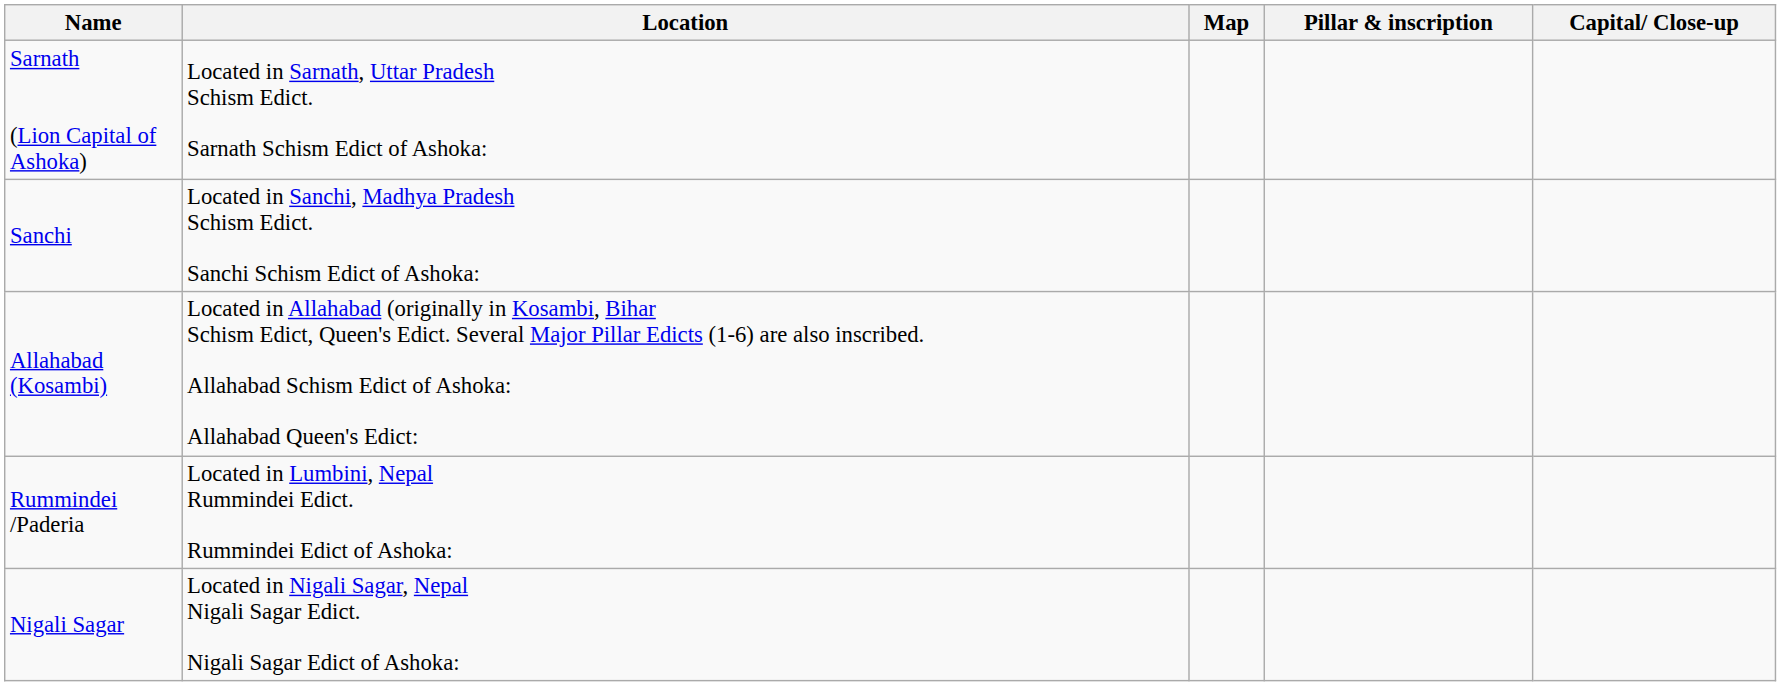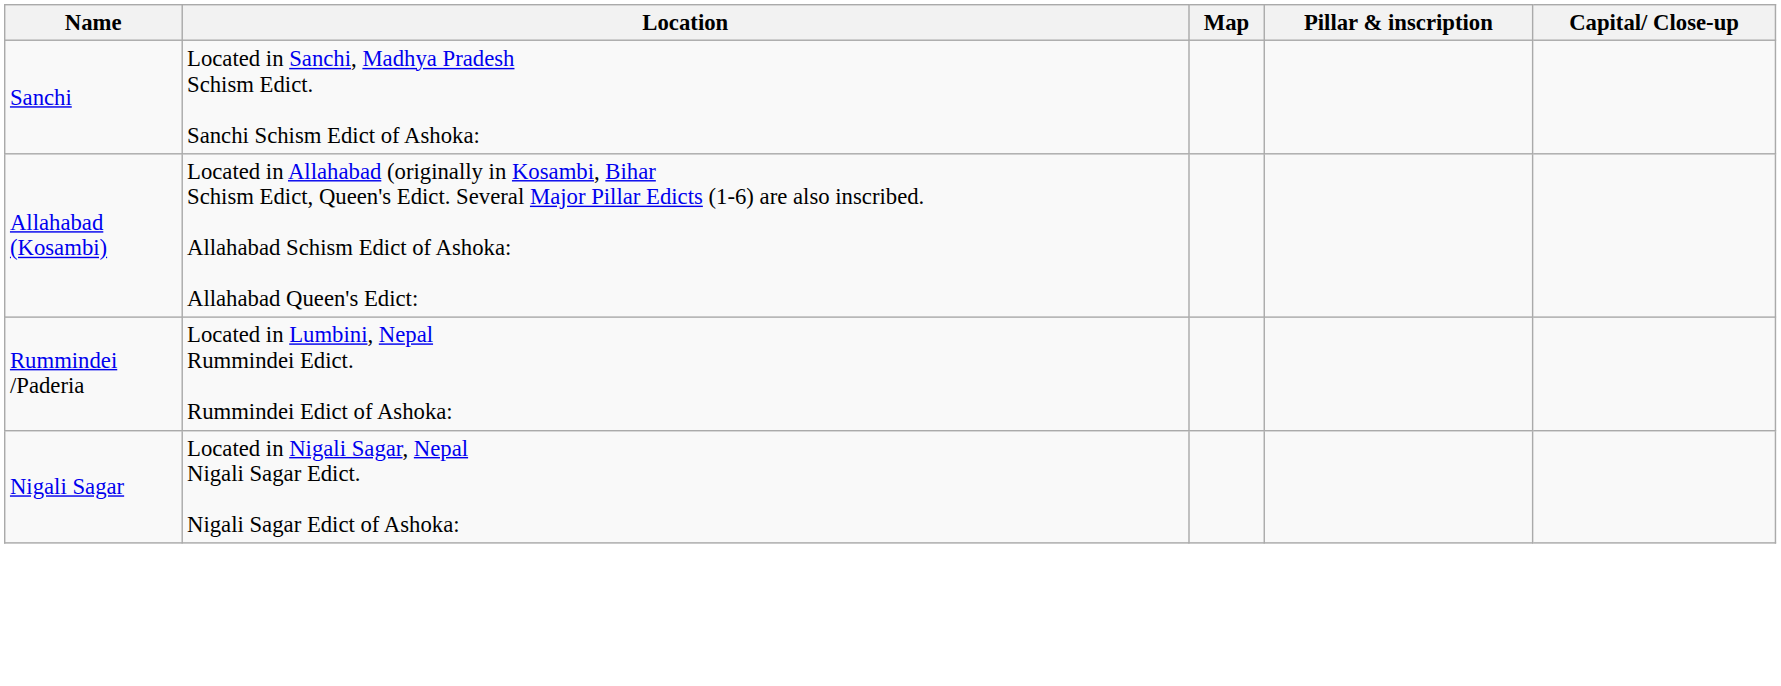- row: (83, 109)
